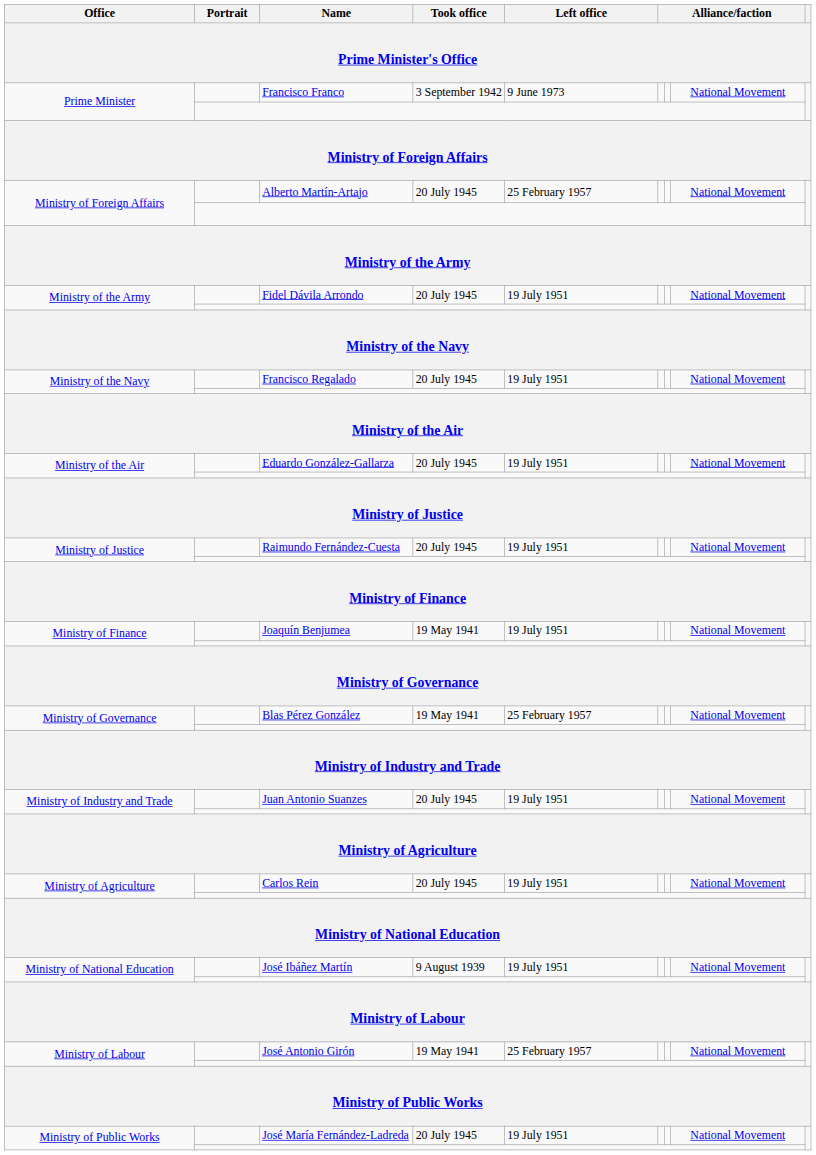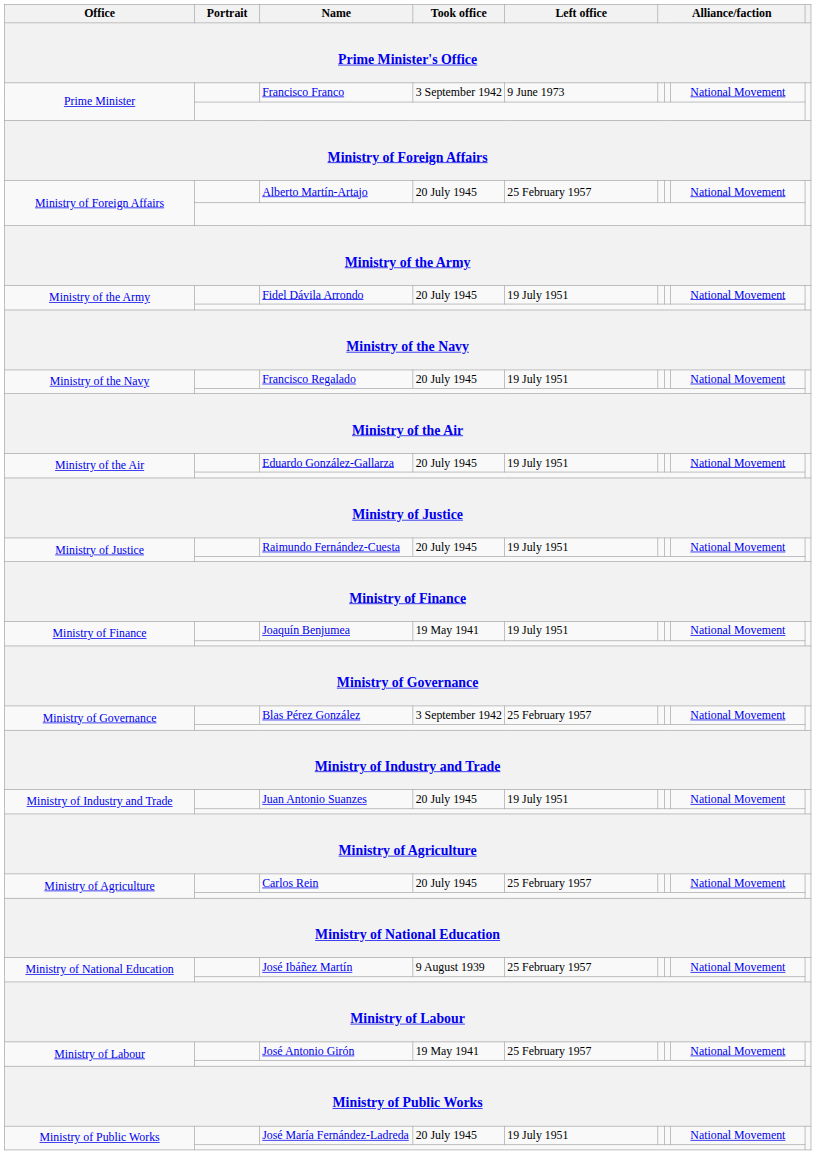(447, 715) 19 May 1941 -> (459, 715) 3 September 1942
(538, 883) 19 July 1951 -> (549, 883) 25 February 1957
(538, 967) 19 July 1951 -> (549, 967) 25 February 1957
